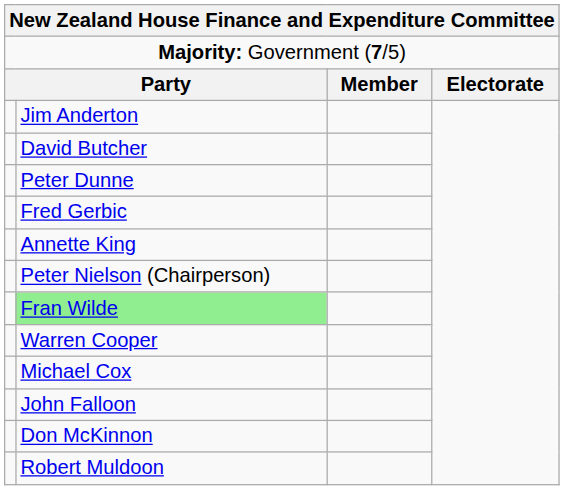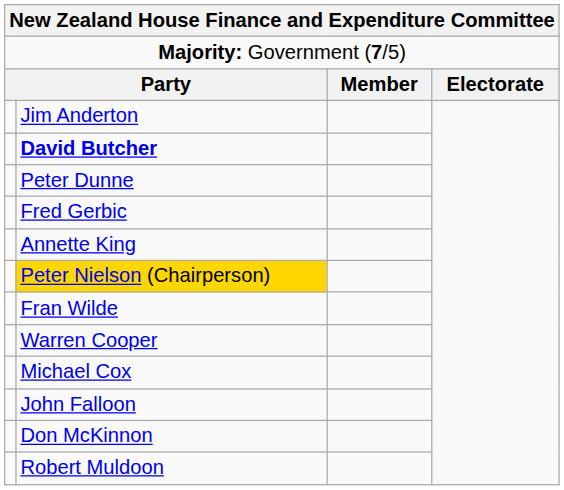(84, 148) normal -> (89, 148) bold
(145, 276) no background -> (145, 276) gold background
(69, 308) lightgreen background -> (69, 308) no background
